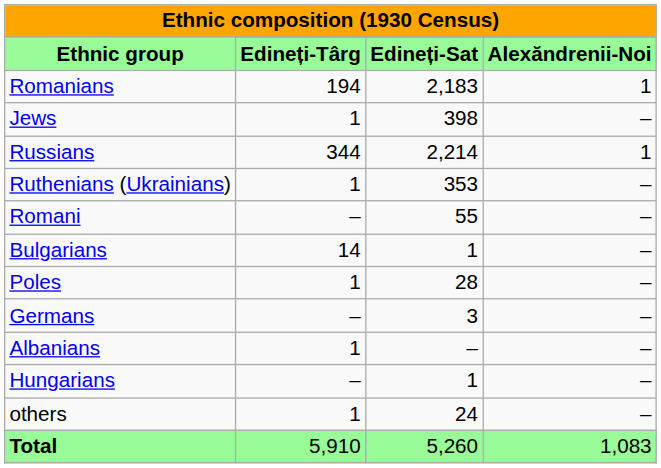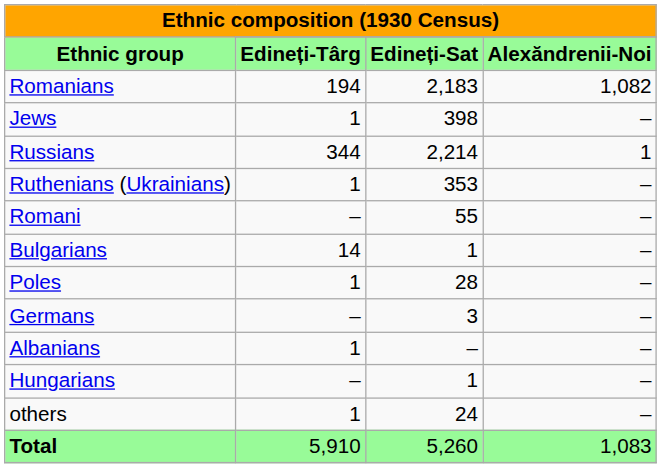(646, 86) 1 -> (626, 86) 1,082
